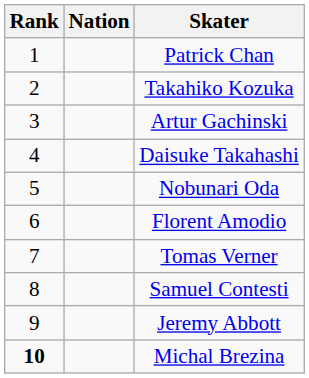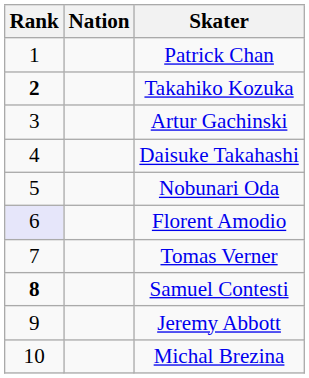(34, 88) normal -> (34, 88) bold
(34, 222) no background -> (34, 222) lavender background
(34, 289) normal -> (34, 289) bold
(34, 356) bold -> (34, 356) normal
